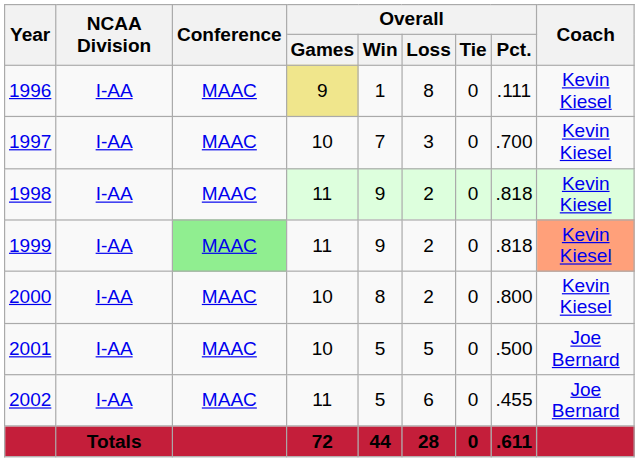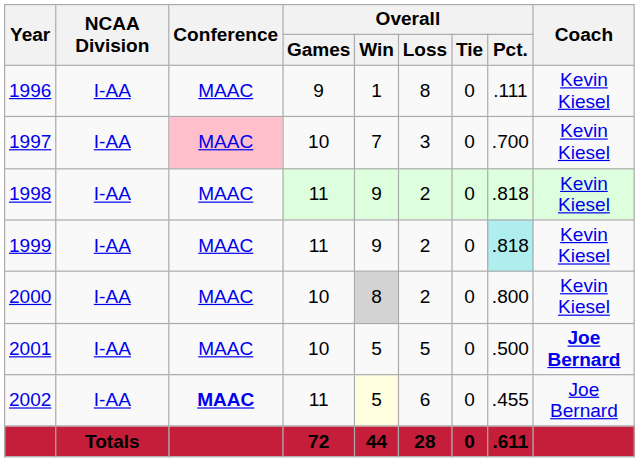(322, 90) khaki background -> (319, 90) no background
(229, 142) no background -> (226, 142) pink background
(229, 245) lightgreen background -> (226, 245) no background
(514, 245) no background -> (510, 245) paleturquoise background
(586, 245) lightsalmon background -> (584, 245) no background
(380, 297) no background -> (377, 297) lightgrey background
(586, 348) normal -> (584, 348) bold
(229, 400) normal -> (226, 400) bold
(380, 400) no background -> (377, 400) lightyellow background
